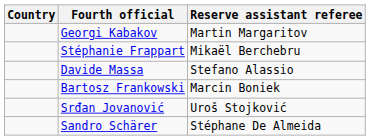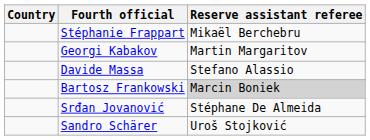rows swapped: (109, 33) <-> (123, 51)
(235, 89) no background -> (235, 89) lightgrey background
(238, 107) Uroš Stojković -> (256, 107) Stéphane De Almeida
(256, 126) Stéphane De Almeida -> (238, 126) Uroš Stojković
